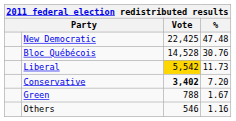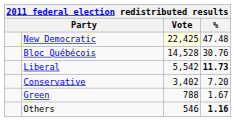(183, 39) no background -> (183, 39) lightyellow background
(186, 67) gold background -> (186, 67) no background
(216, 67) normal -> (216, 67) bold
(186, 81) bold -> (186, 81) normal
(218, 109) normal -> (218, 109) bold
